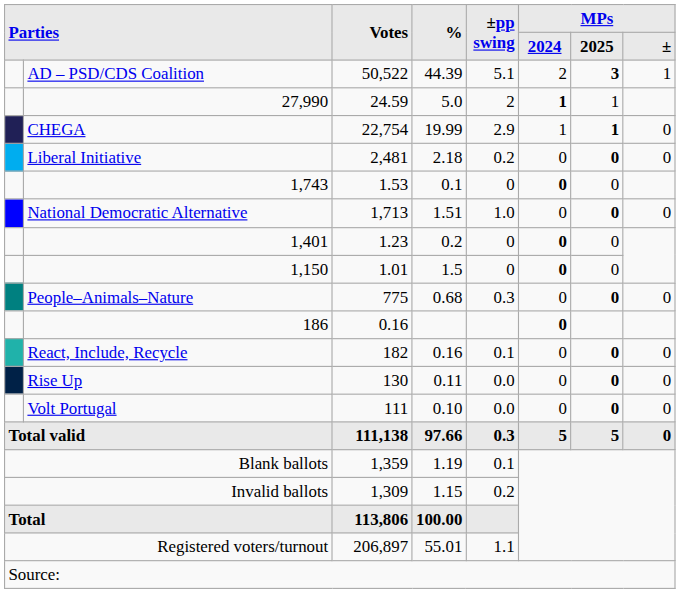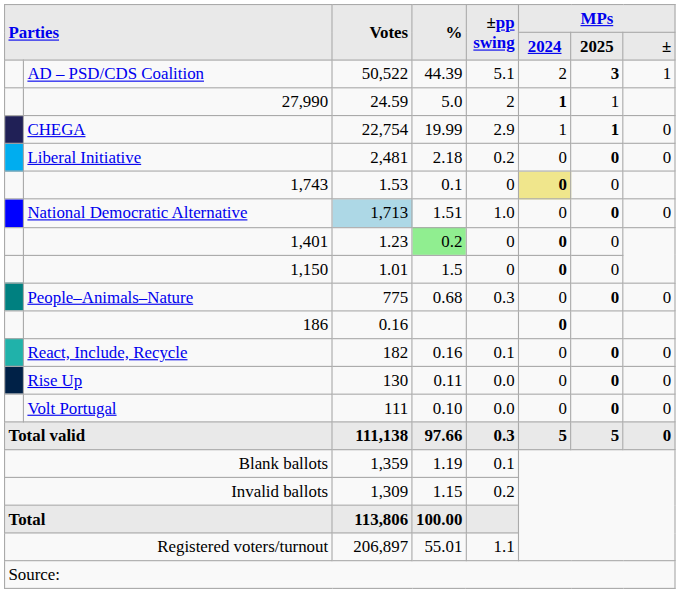(563, 185) no background -> (563, 185) khaki background
(389, 213) no background -> (389, 213) lightblue background
(452, 241) no background -> (452, 241) lightgreen background
